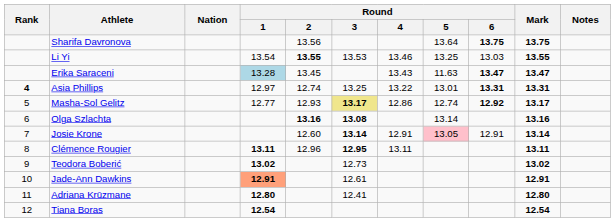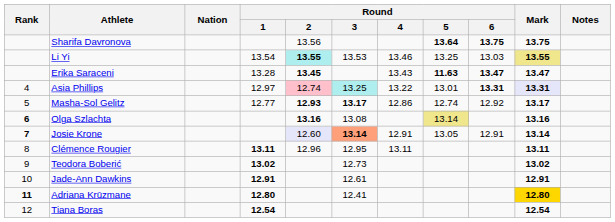(446, 42) normal -> (446, 42) bold
(309, 57) no background -> (309, 57) paleturquoise background
(537, 57) no background -> (537, 57) khaki background
(263, 73) lightblue background -> (263, 73) no background
(309, 73) normal -> (309, 73) bold
(446, 73) normal -> (446, 73) bold
(27, 88) bold -> (27, 88) normal
(309, 88) no background -> (309, 88) pink background
(354, 88) no background -> (354, 88) paleturquoise background
(537, 88) no background -> (537, 88) lavender background
(309, 103) normal -> (309, 103) bold
(354, 103) khaki background -> (354, 103) no background
(492, 103) bold -> (492, 103) normal
(27, 118) normal -> (27, 118) bold
(354, 118) bold -> (354, 118) normal
(446, 118) no background -> (446, 118) khaki background
(27, 133) normal -> (27, 133) bold
(309, 133) no background -> (309, 133) lavender background
(354, 133) no background -> (354, 133) lightsalmon background
(446, 133) pink background -> (446, 133) no background
(354, 149) bold -> (354, 149) normal
(263, 179) lightsalmon background -> (263, 179) no background
(27, 194) normal -> (27, 194) bold
(537, 194) no background -> (537, 194) gold background
